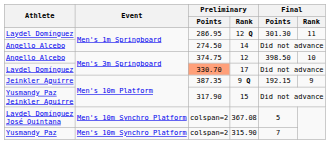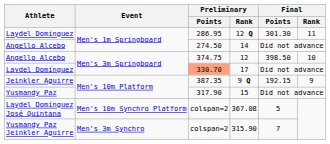(40, 97) Yusmandy Paz Jeinkler Aguirre -> (31, 92) Yusmandy Paz
(31, 133) Yusmandy Paz -> (40, 129) Yusmandy Paz Jeinkler Aguirre
(132, 133) Men's 10m Synchro Platform -> (111, 129) Men's 3m Synchro
